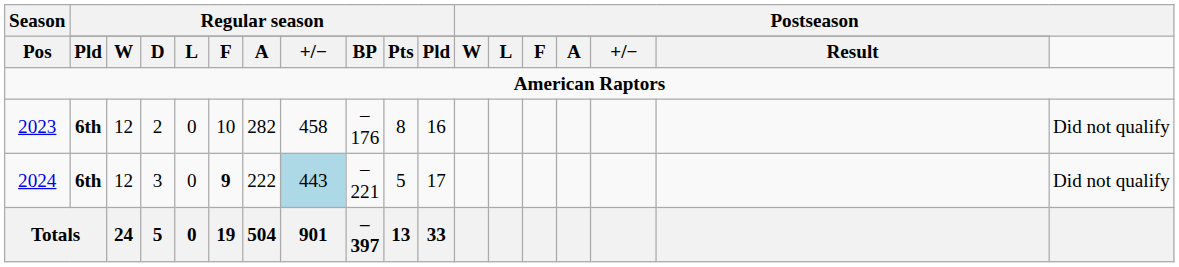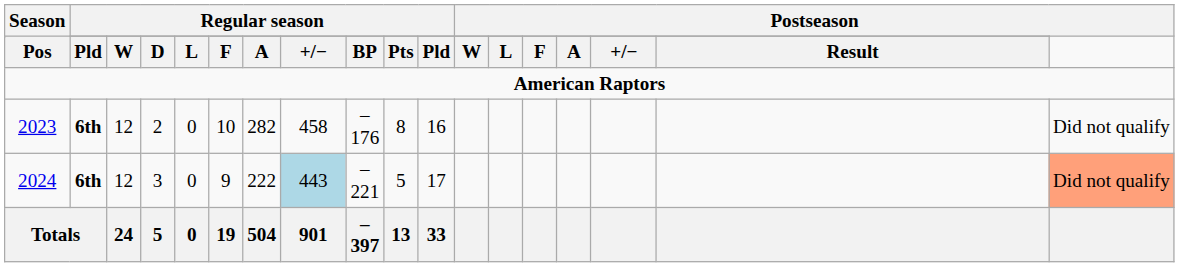(226, 180) bold -> (226, 180) normal
(1111, 180) no background -> (1111, 180) lightsalmon background
